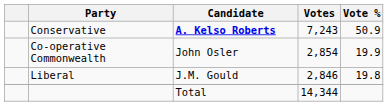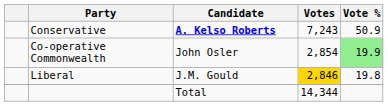(368, 53) no background -> (368, 53) lightgreen background
(322, 76) no background -> (322, 76) gold background
